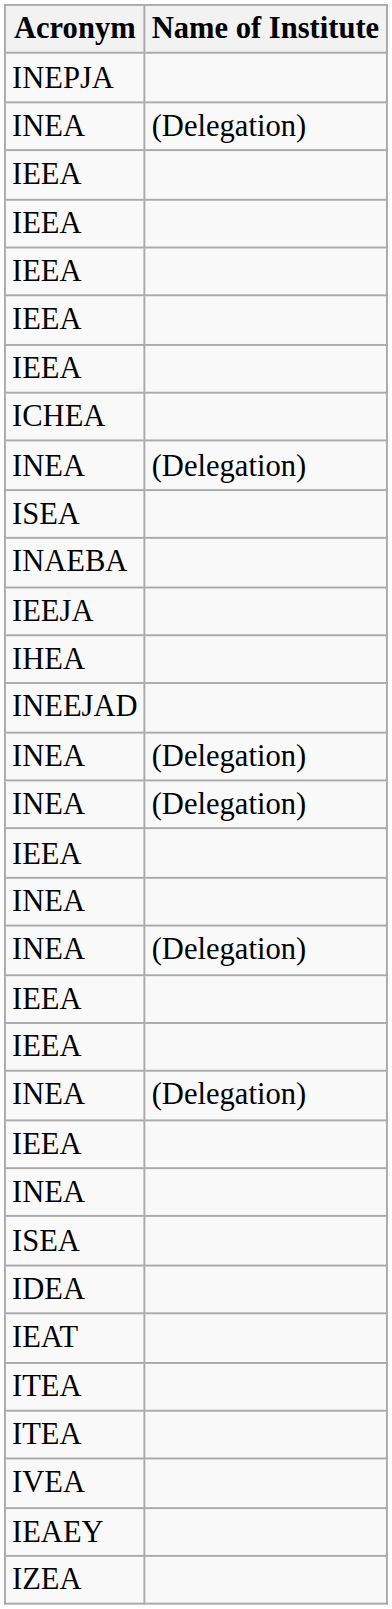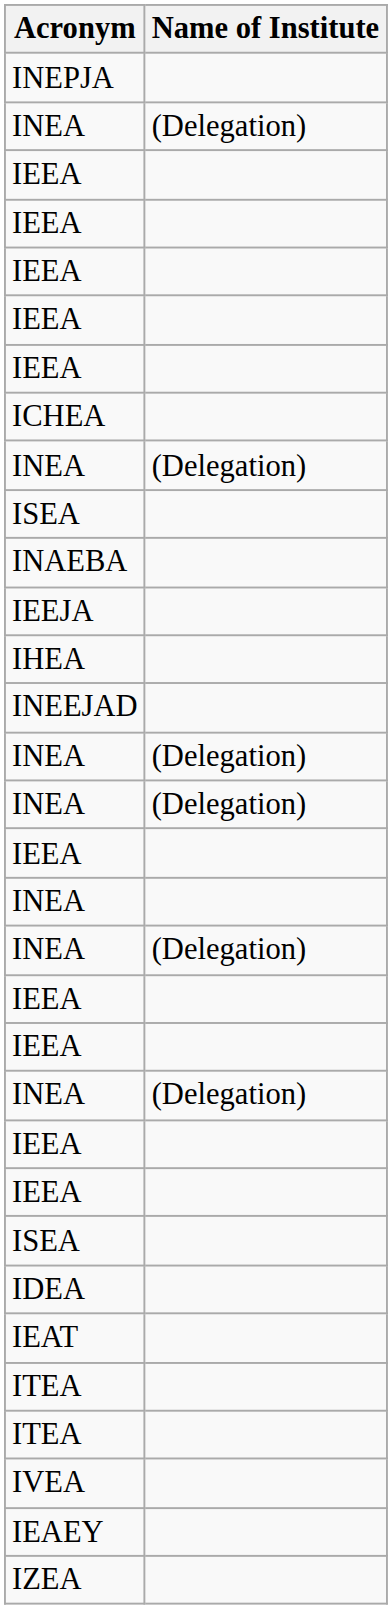(48, 1191) INEA -> (47, 1191) IEEA
